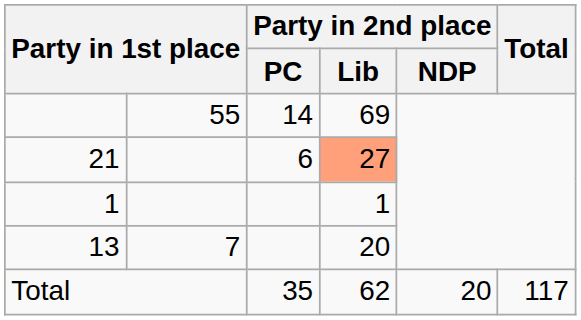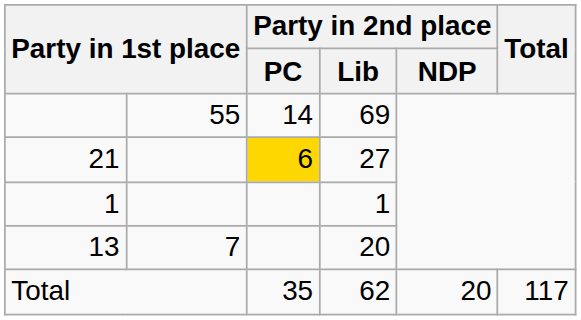(305, 159) no background -> (305, 159) gold background
(375, 159) lightsalmon background -> (375, 159) no background
